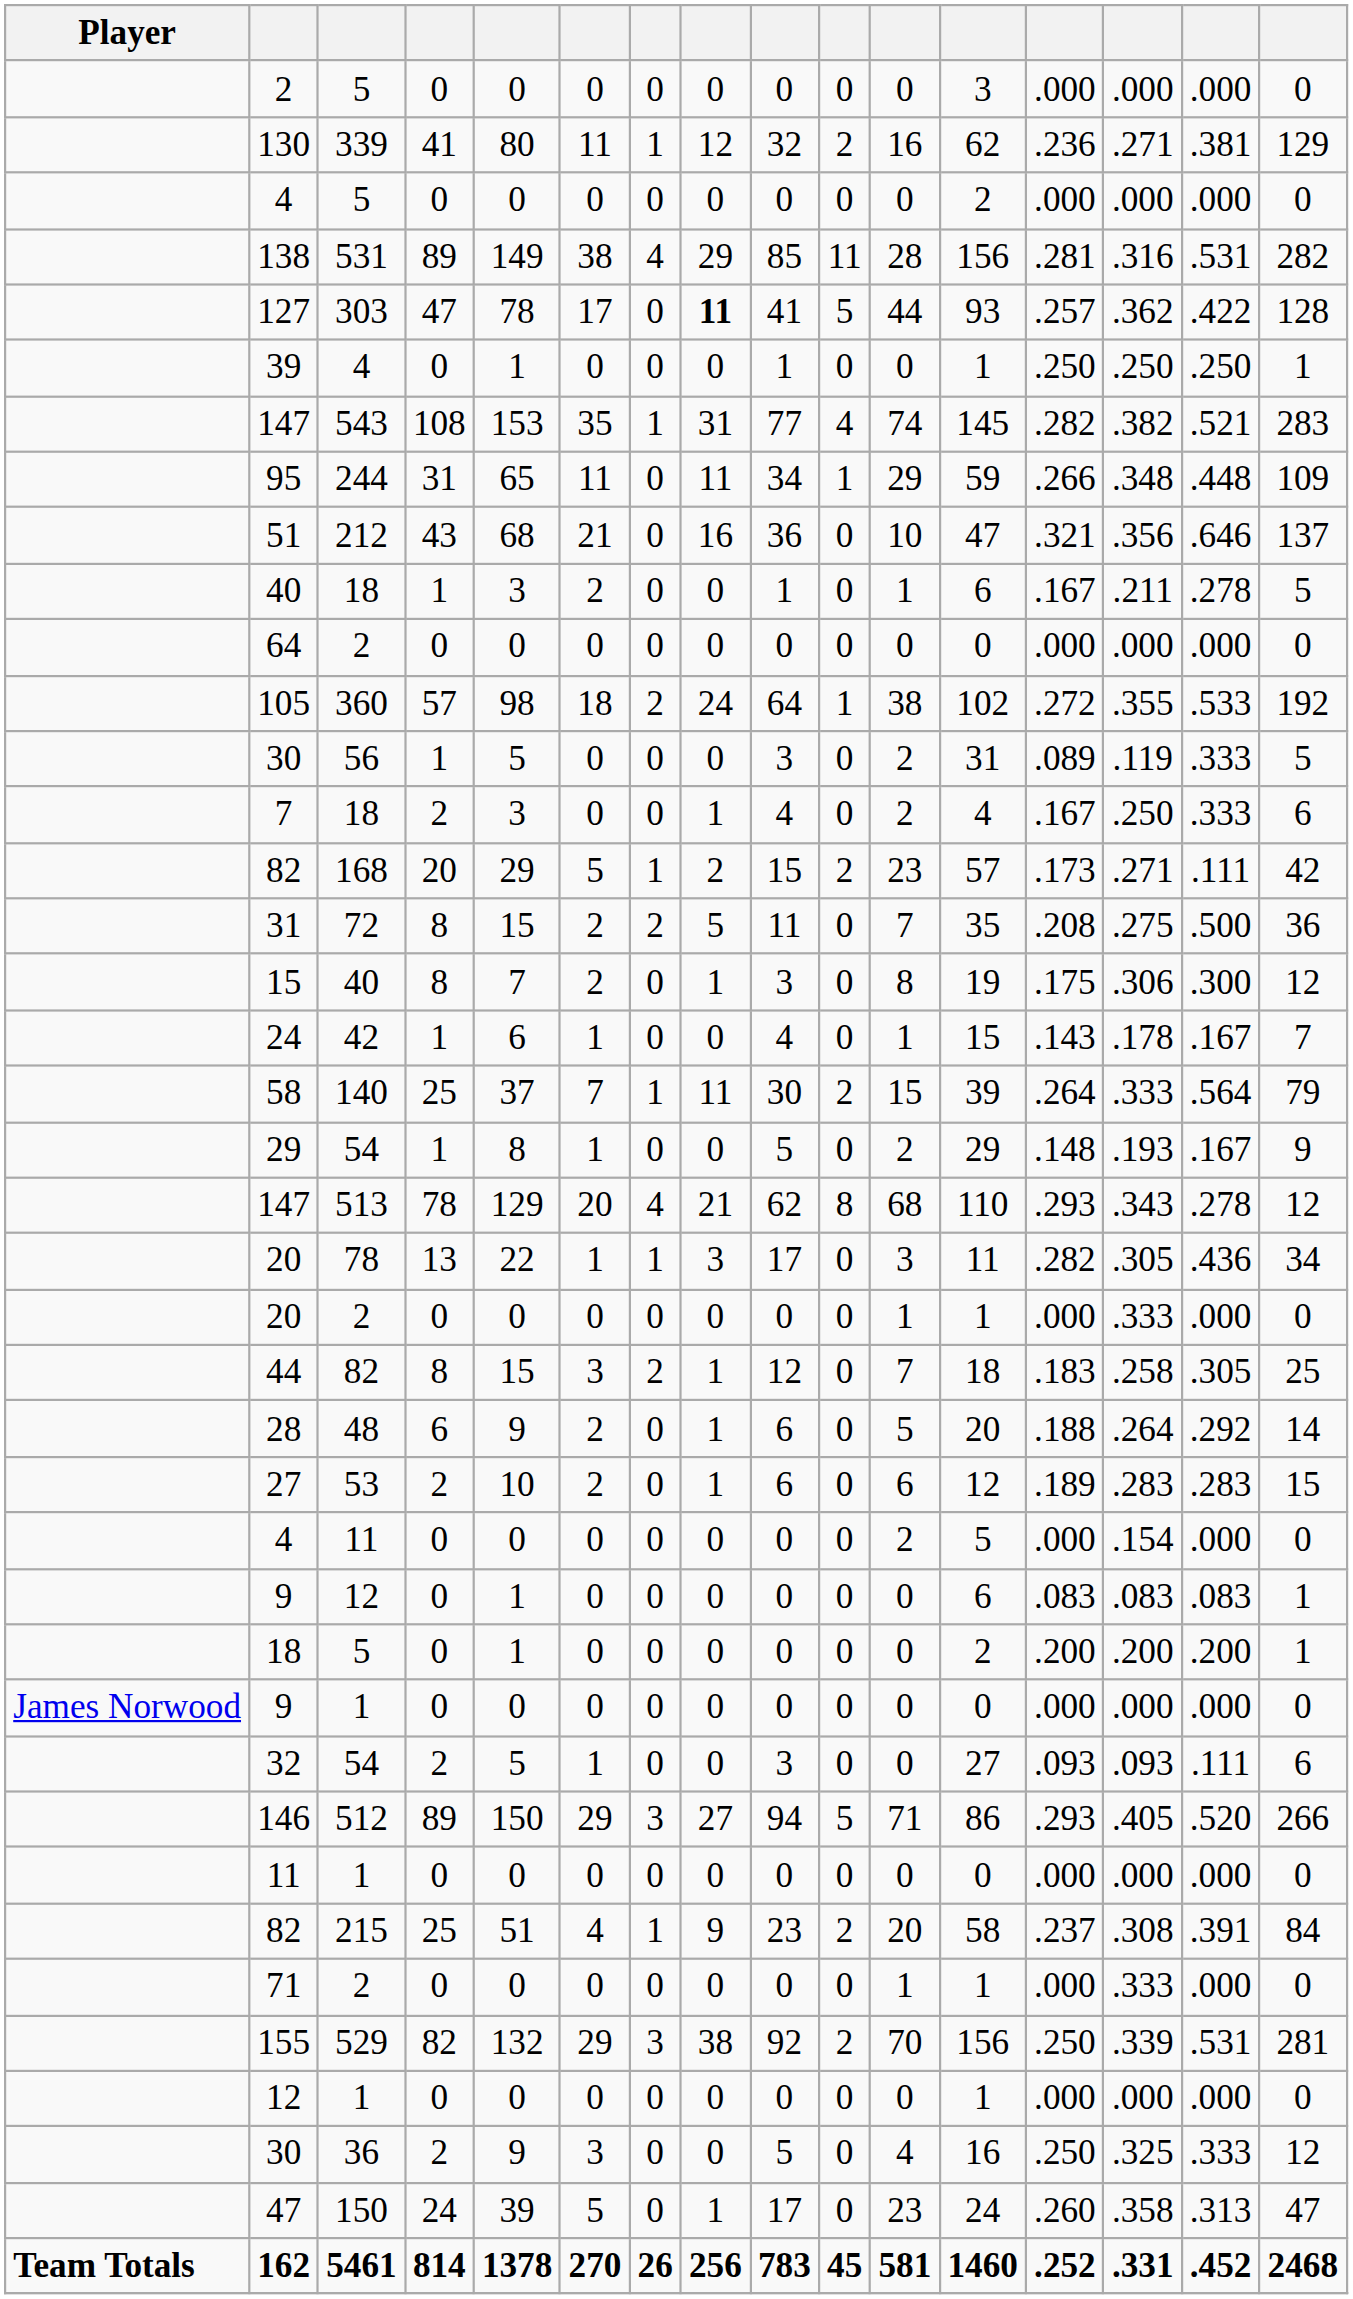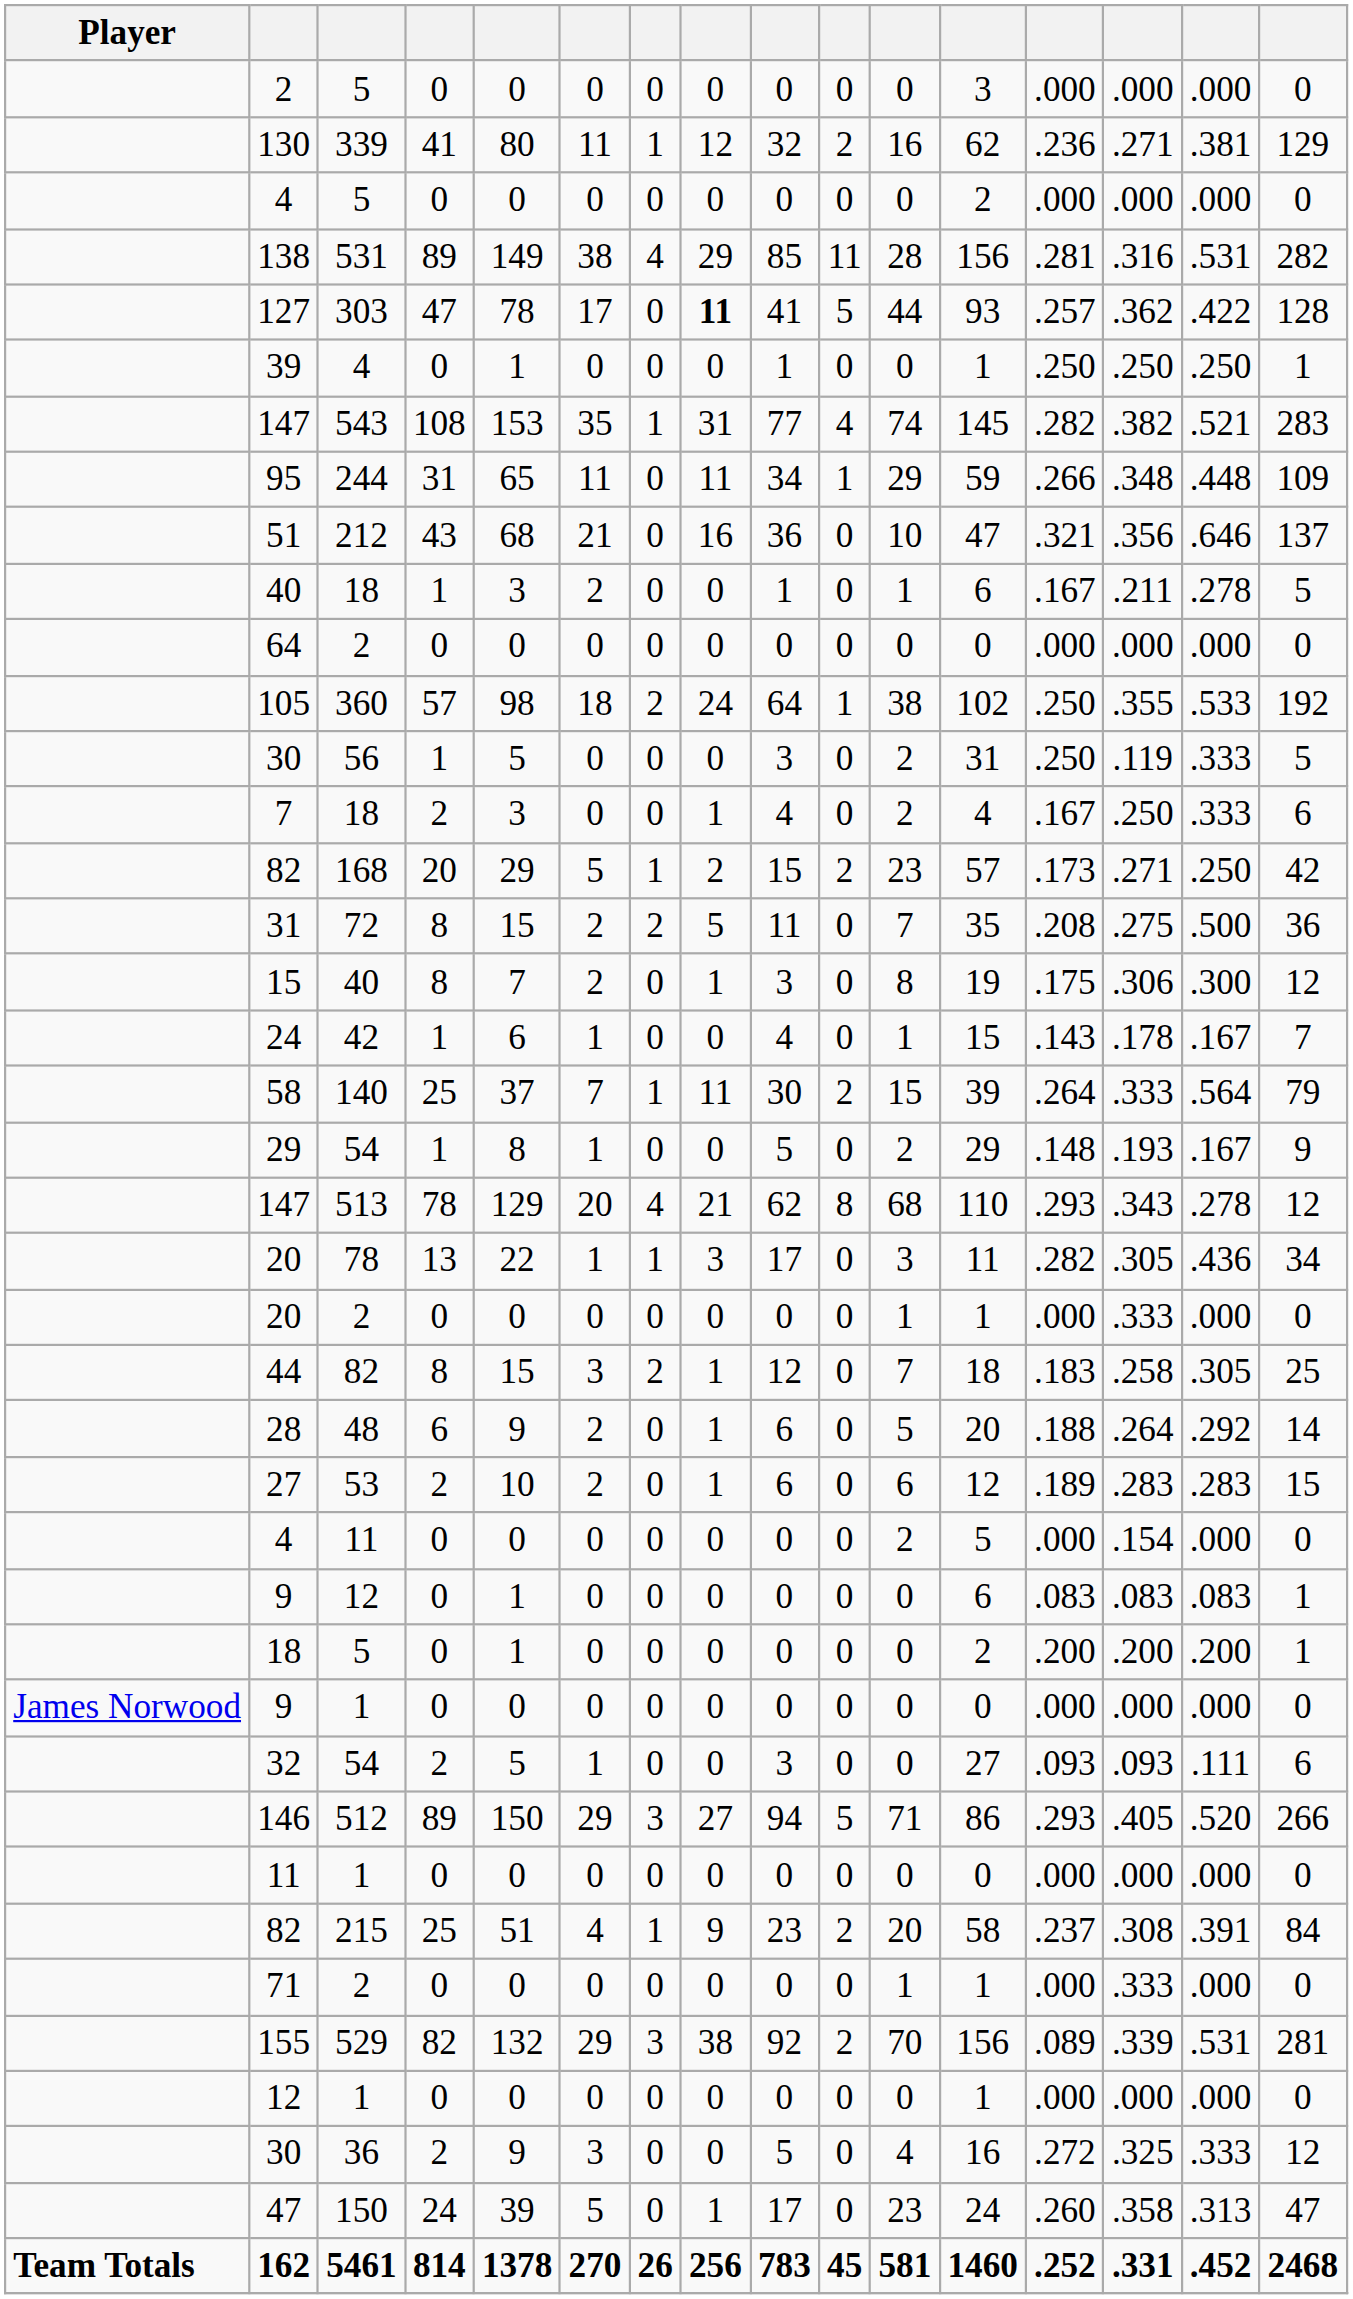(1065, 702) .272 -> (1065, 702) .250
(1065, 758) .089 -> (1065, 758) .250
(1221, 869) .111 -> (1221, 869) .250
(1065, 2042) .250 -> (1065, 2042) .089
(1065, 2153) .250 -> (1065, 2153) .272
